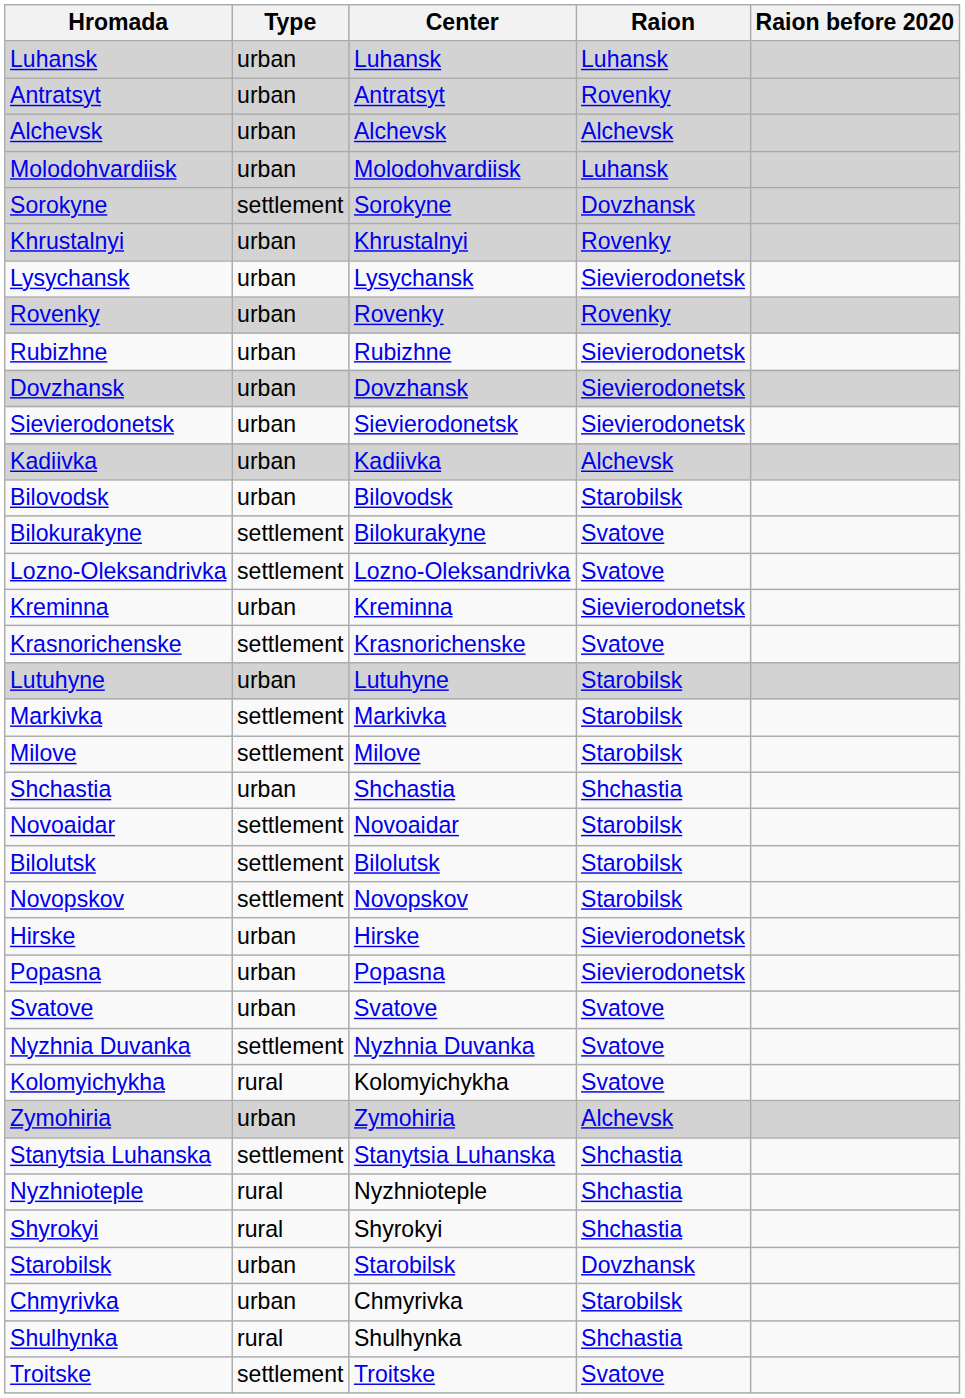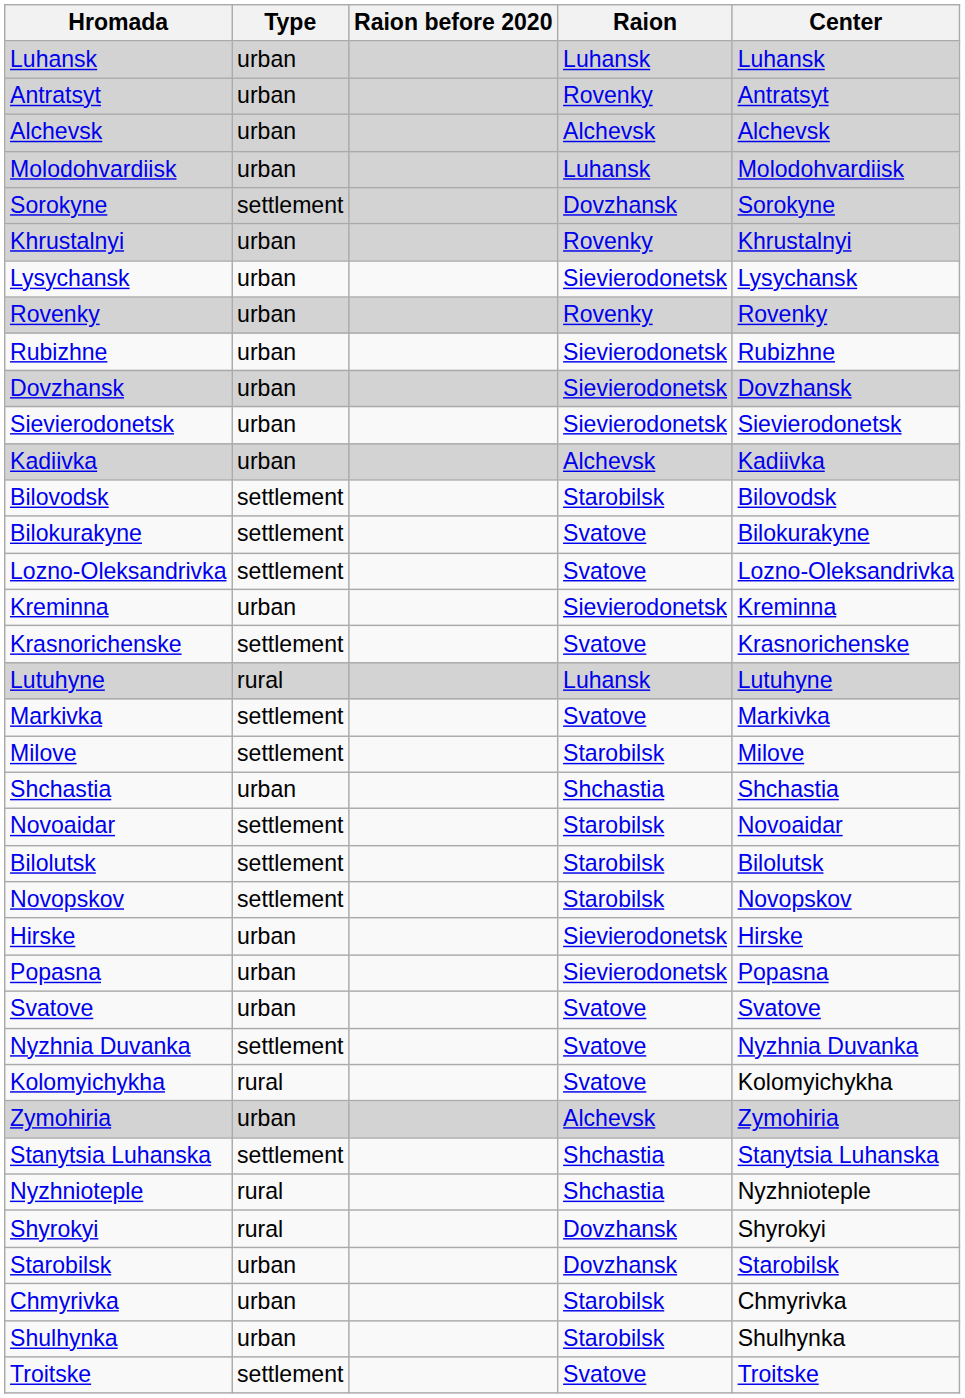columns swapped: (462, 22) <-> (855, 22)
(267, 497) urban -> (290, 497) settlement
(267, 680) urban -> (260, 680) rural
(632, 680) Starobilsk -> (607, 680) Luhansk
(632, 717) Starobilsk -> (605, 717) Svatove
(632, 1228) Shchastia -> (620, 1228) Dovzhansk
(260, 1338) rural -> (267, 1338) urban
(632, 1338) Shchastia -> (614, 1338) Starobilsk
